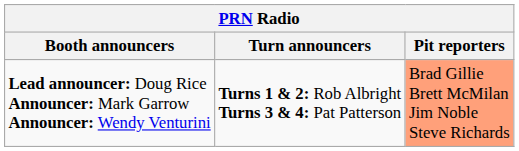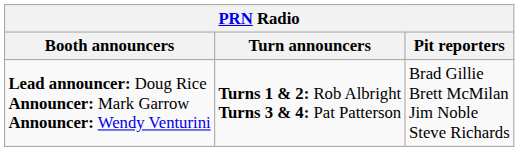(459, 103) lightsalmon background -> (459, 103) no background
